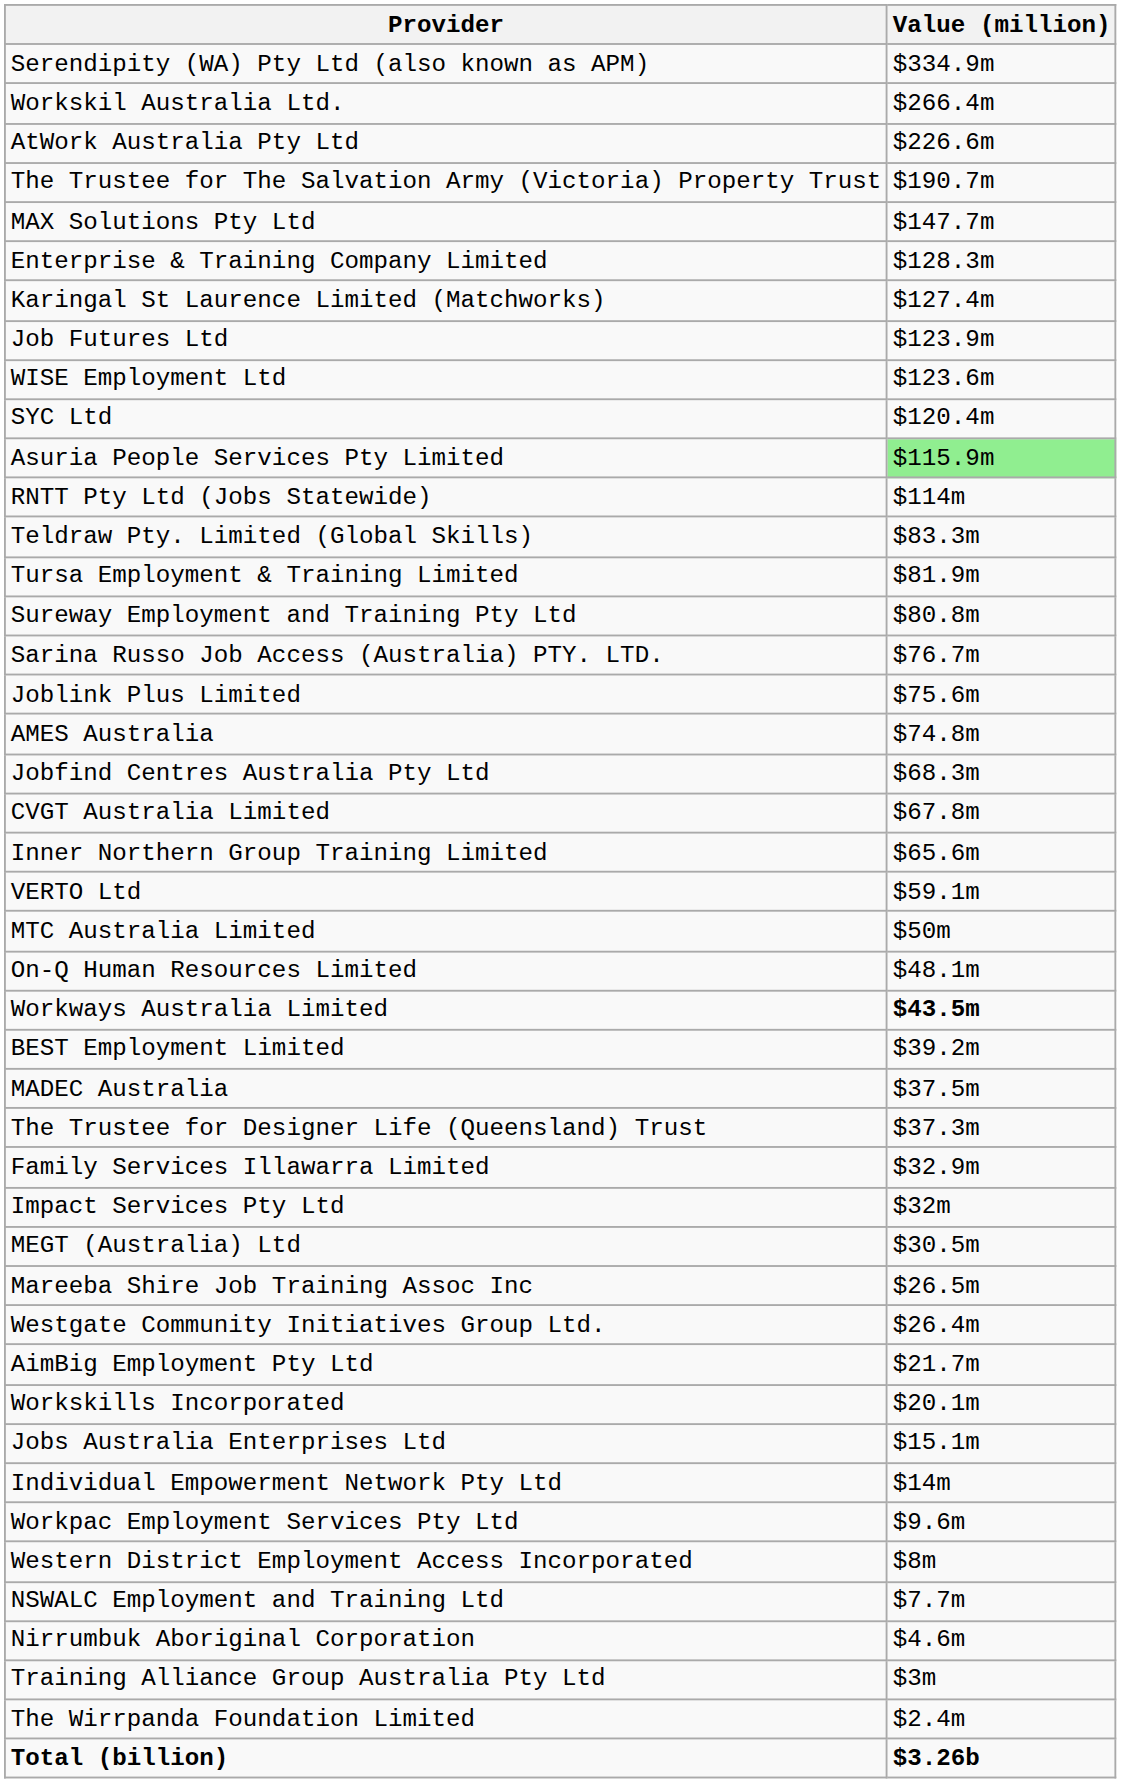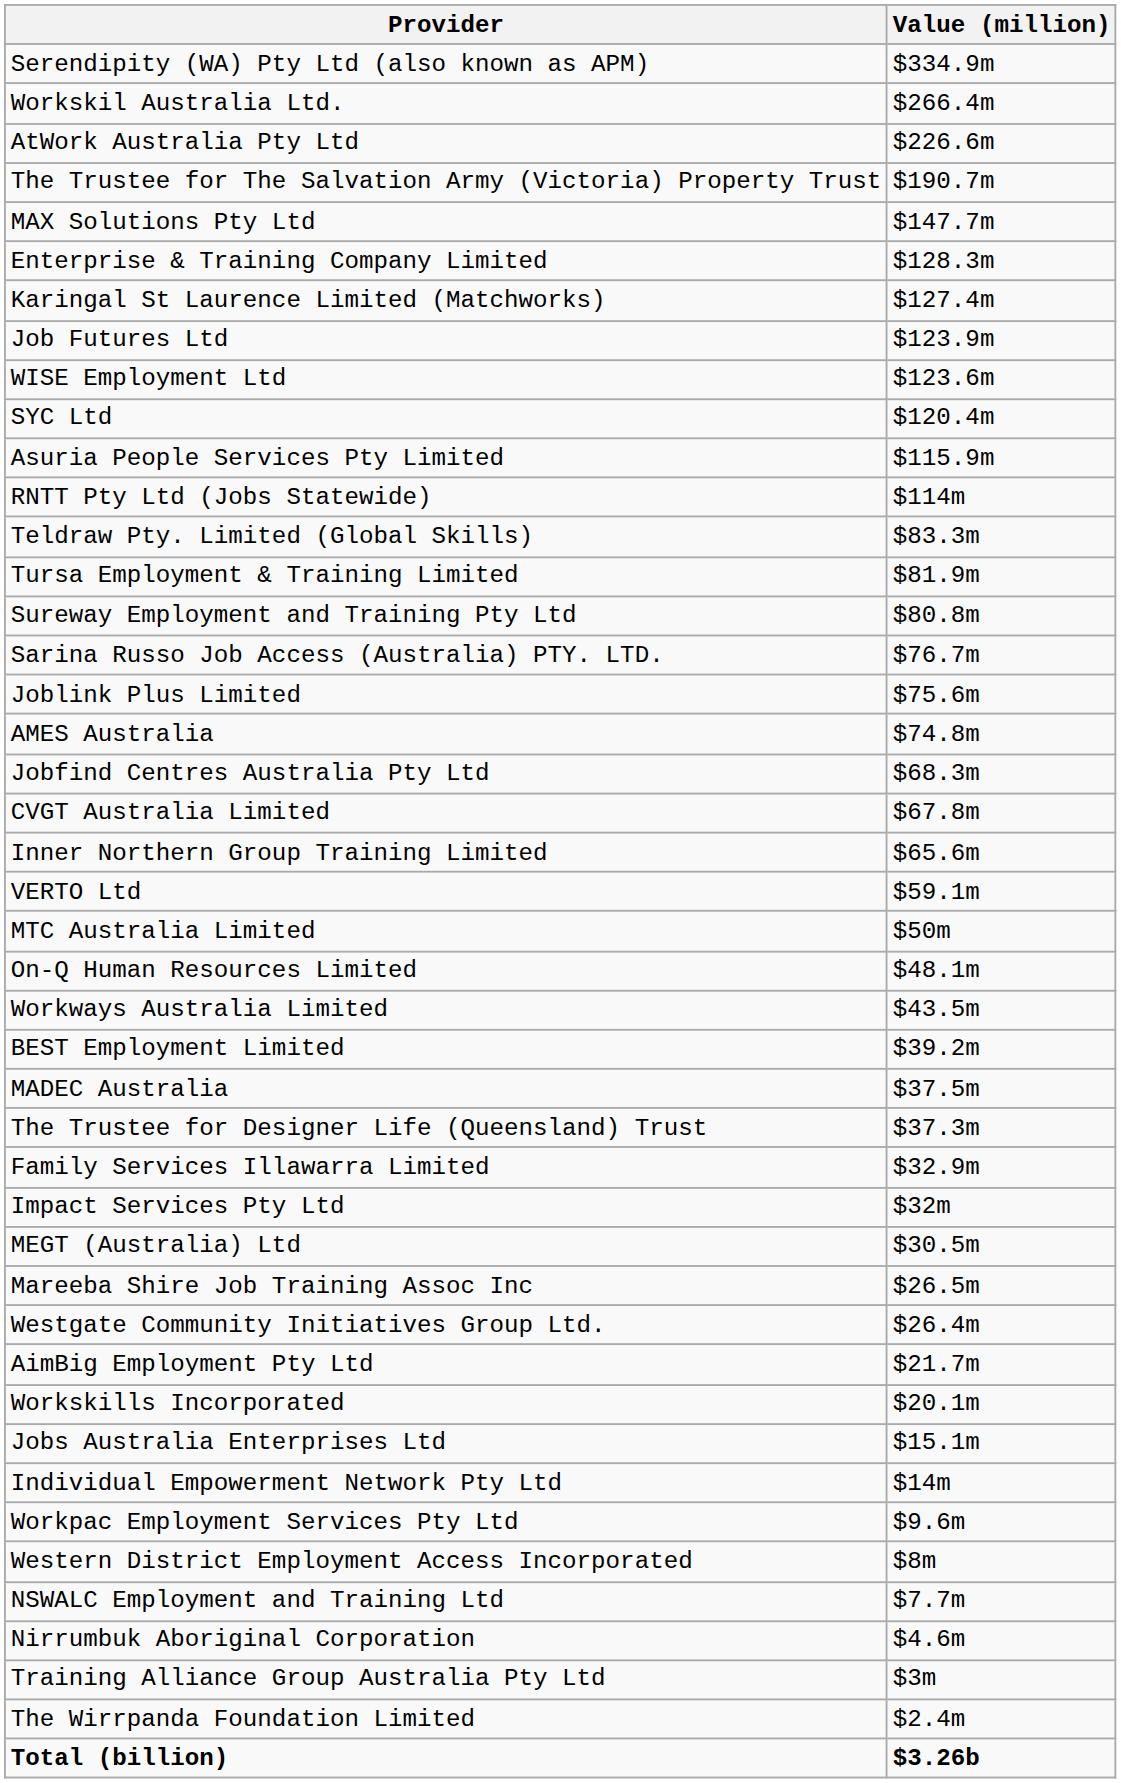(944, 458) lightgreen background -> (944, 458) no background
(936, 1010) bold -> (936, 1010) normal
